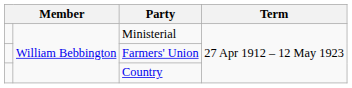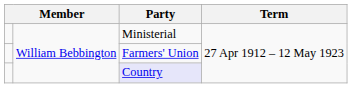(142, 72) no background -> (142, 72) lavender background
